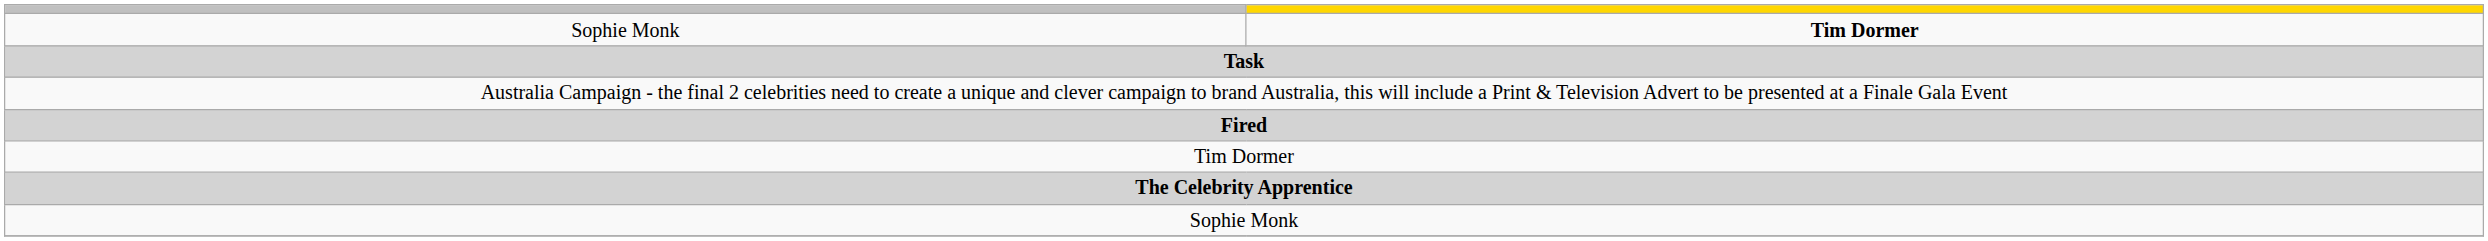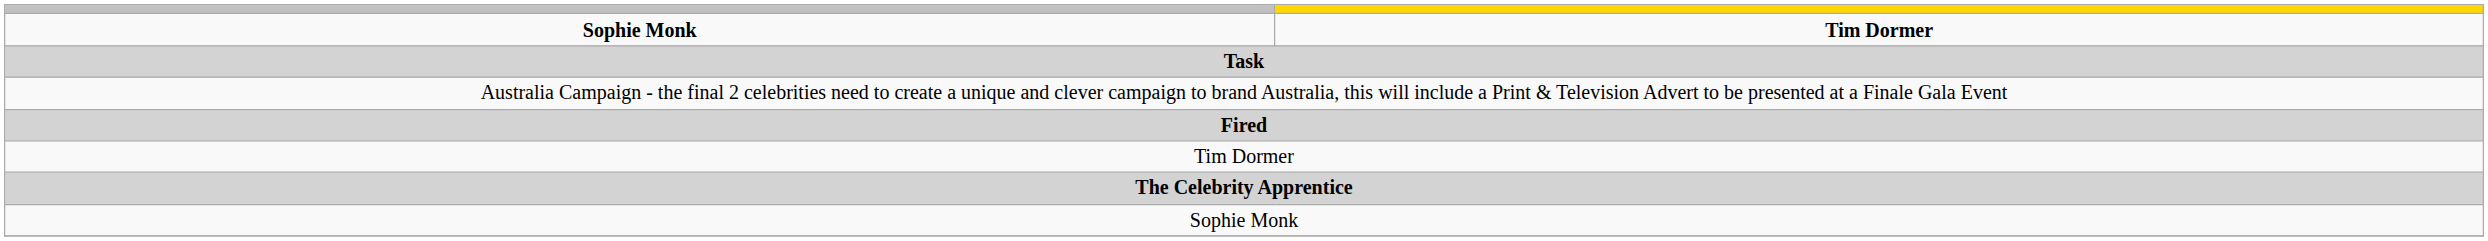(625, 29) normal -> (640, 29) bold
